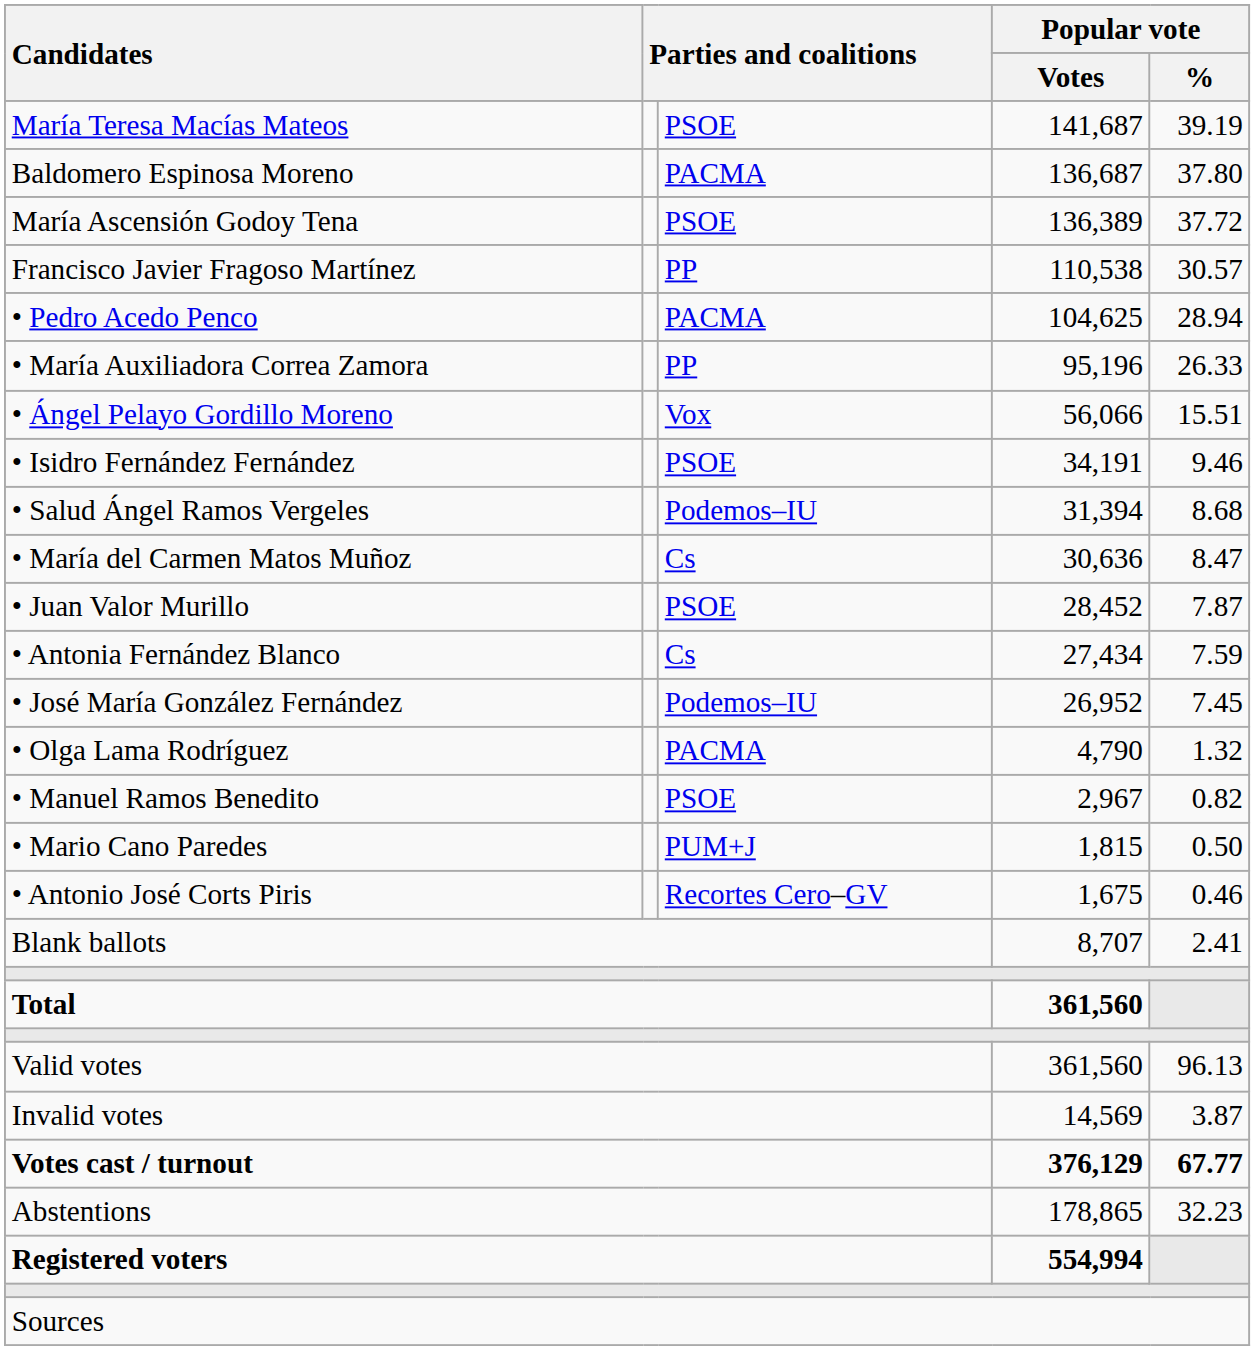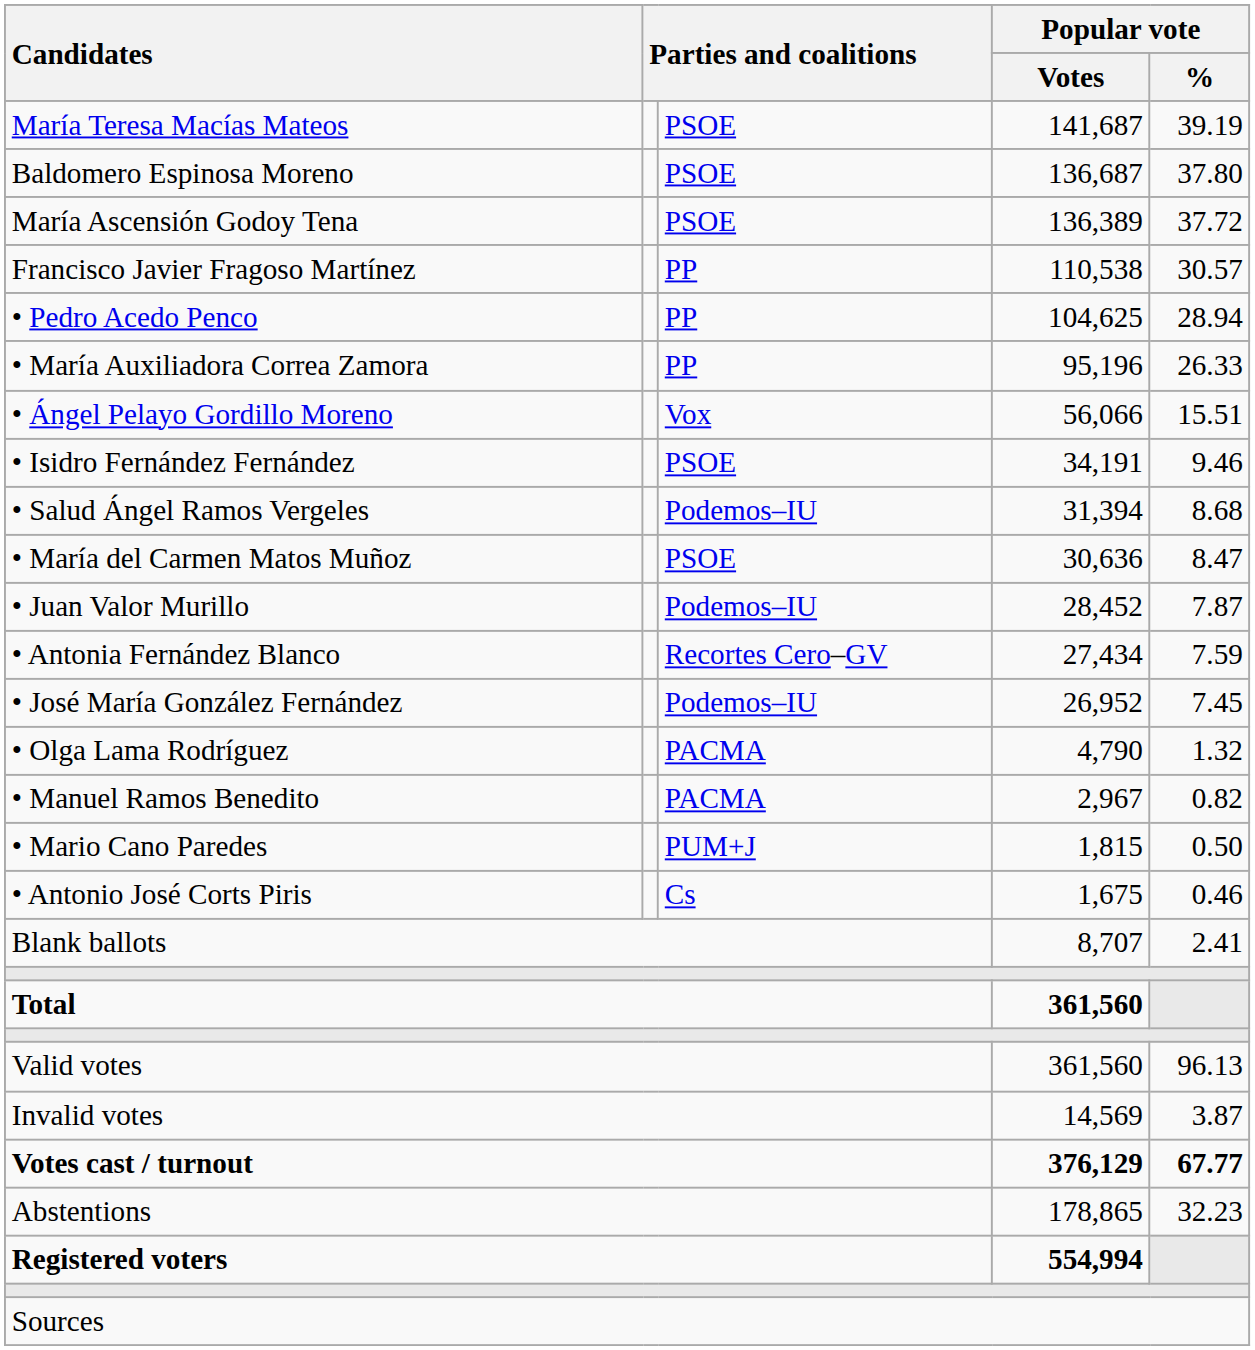(715, 173) PACMA -> (700, 173) PSOE
(715, 317) PACMA -> (681, 317) PP
(680, 558) Cs -> (700, 558) PSOE
(700, 606) PSOE -> (741, 606) Podemos–IU
(680, 654) Cs -> (776, 654) Recortes Cero–GV
(700, 798) PSOE -> (715, 798) PACMA
(776, 894) Recortes Cero–GV -> (680, 894) Cs
